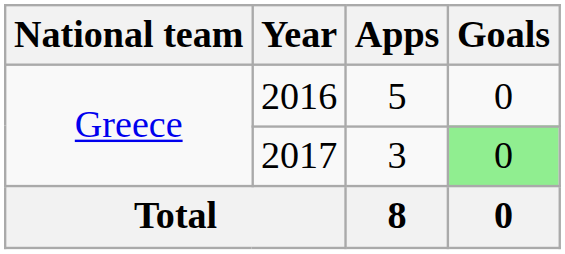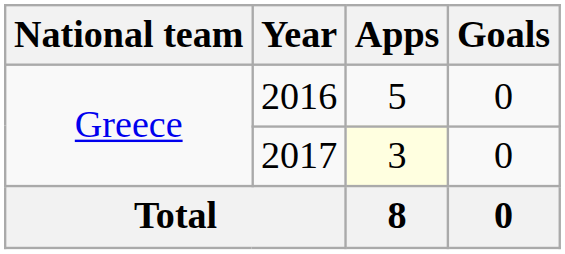(397, 155) no background -> (397, 155) lightyellow background
(504, 155) lightgreen background -> (504, 155) no background
